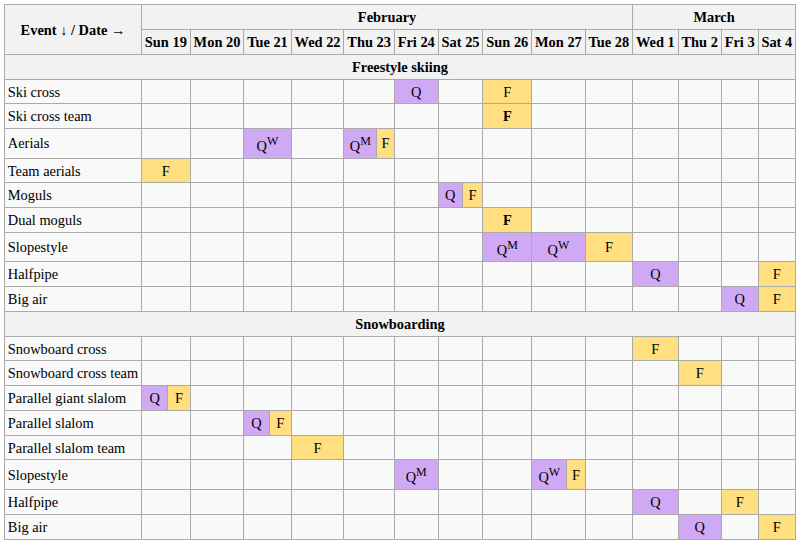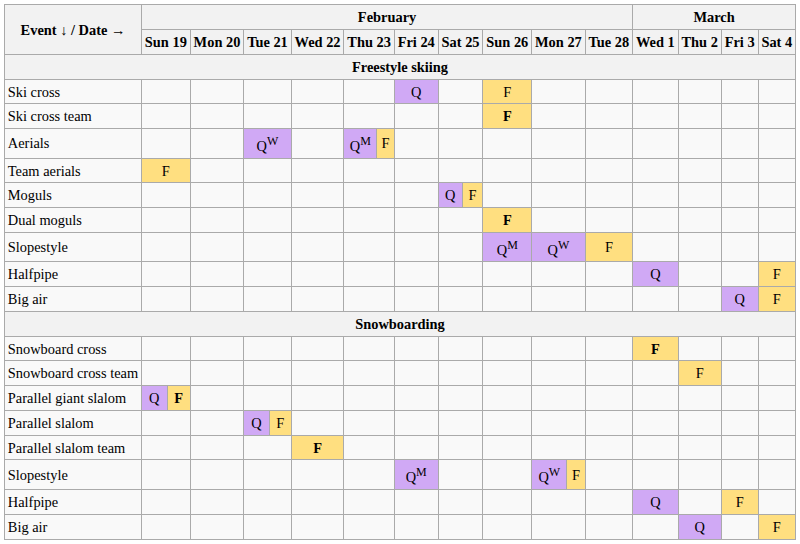(655, 349) normal -> (655, 349) bold
(179, 398) normal -> (179, 398) bold
(318, 448) normal -> (318, 448) bold
